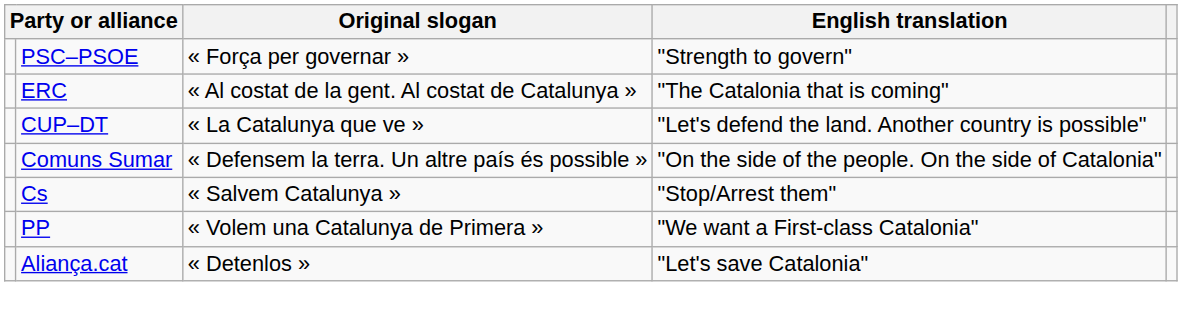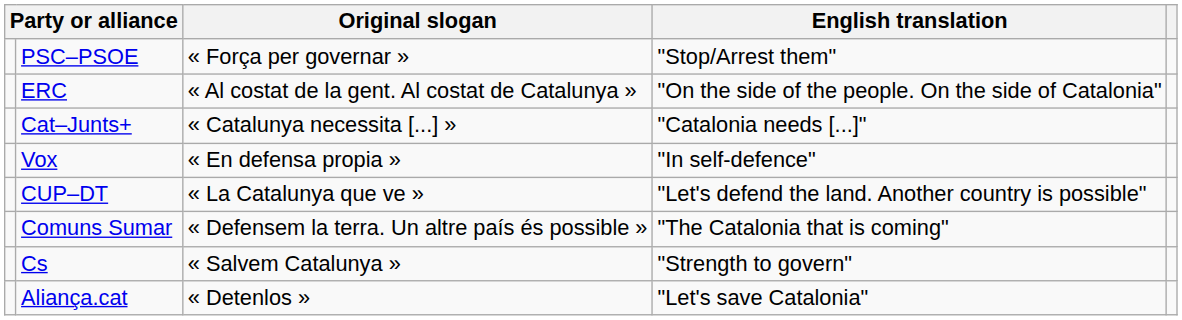(755, 56) "Strength to govern" -> (747, 56) "Stop/Arrest them"
(803, 90) "The Catalonia that is coming" -> (910, 90) "On the side of the people. On the side of Catalonia"
+ row: (76, 125)
+ row: (39, 159)
(910, 159) "On the side of the people. On the side of Catalonia" -> (803, 228) "The Catalonia that is coming"
(747, 194) "Stop/Arrest them" -> (755, 263) "Strength to govern"
- row: (36, 228)
